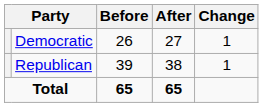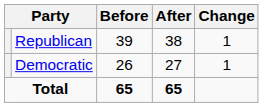rows swapped: (54, 65) <-> (54, 41)
